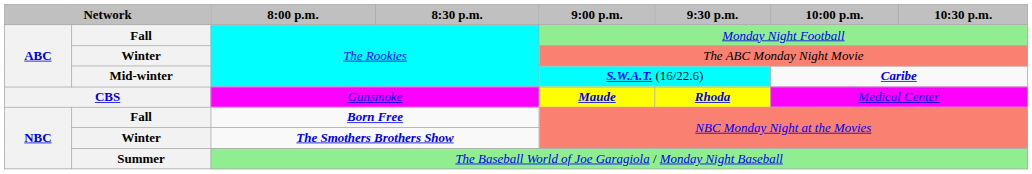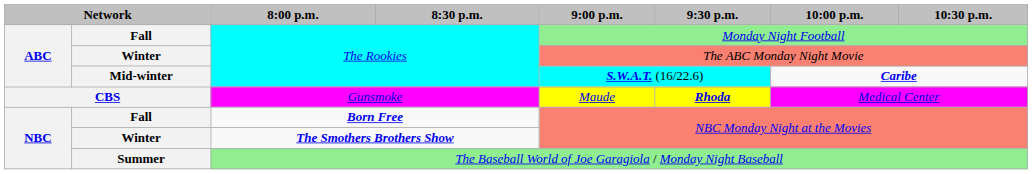(597, 96) bold -> (597, 96) normal
